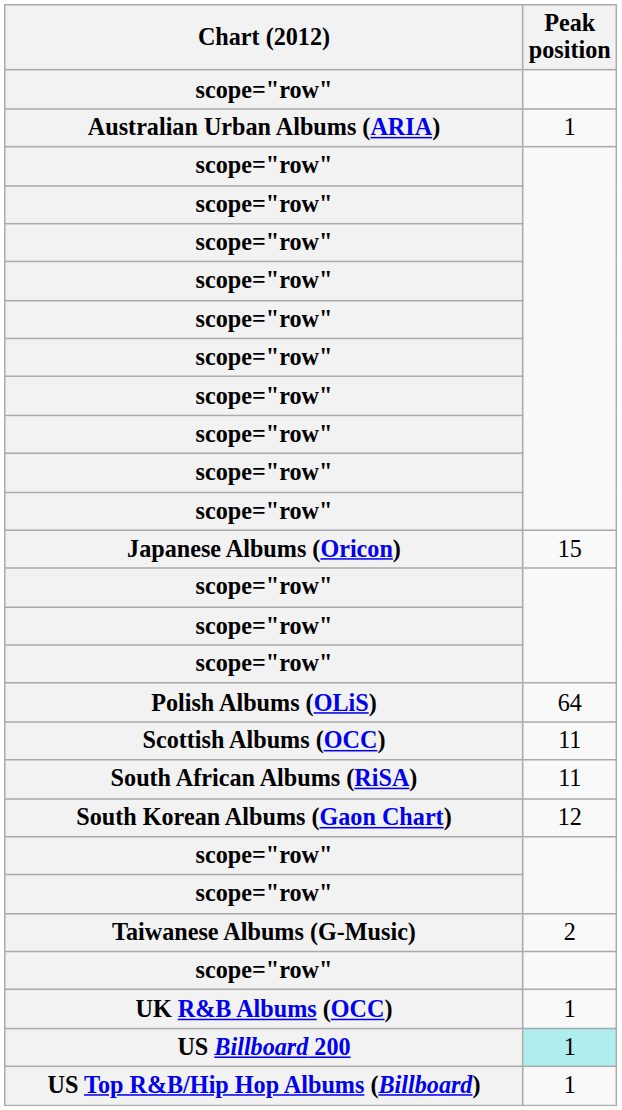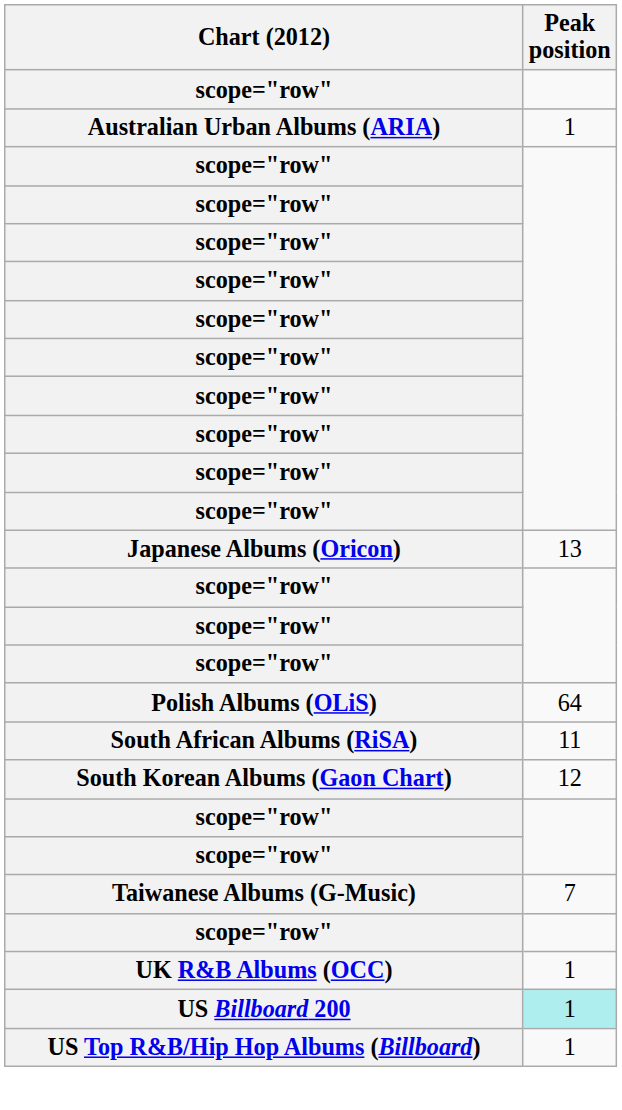(570, 548) 15 -> (570, 548) 13
- row: (264, 740)
(570, 932) 2 -> (570, 893) 7
